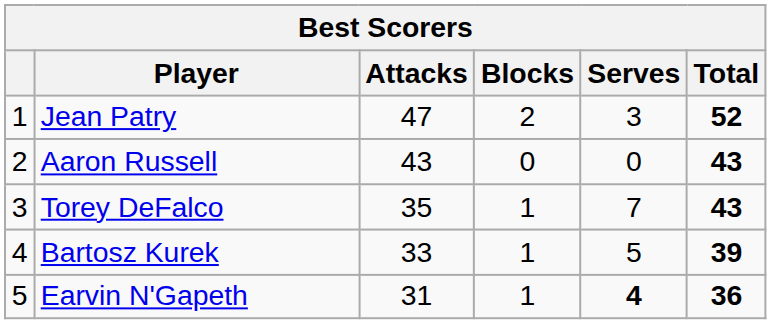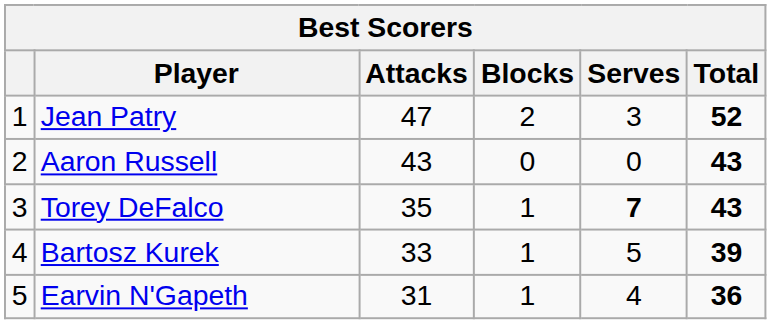(634, 207) normal -> (634, 207) bold
(634, 297) bold -> (634, 297) normal
